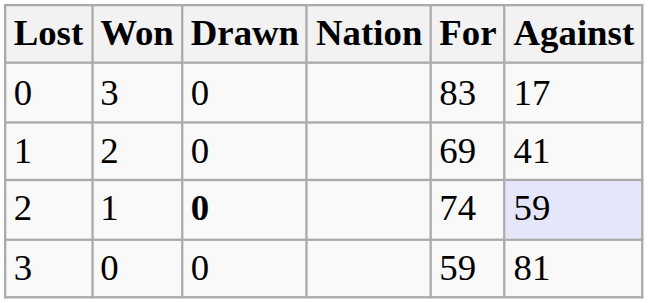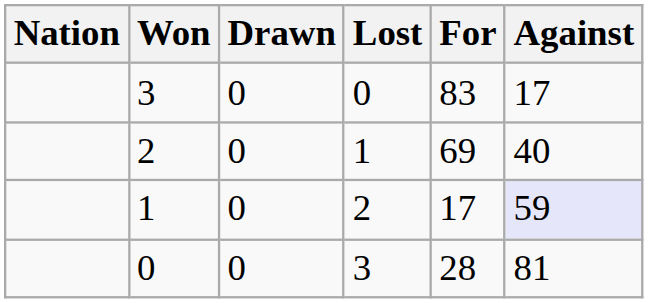columns swapped: (369, 33) <-> (48, 33)
(532, 150) 41 -> (532, 150) 40
(200, 208) bold -> (237, 208) normal
(458, 208) 74 -> (458, 208) 17
(458, 267) 59 -> (458, 267) 28
